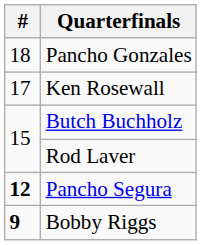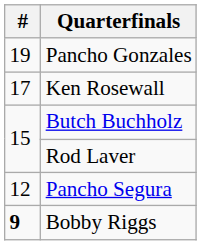(20, 54) 18 -> (20, 54) 19
(20, 188) bold -> (20, 188) normal
